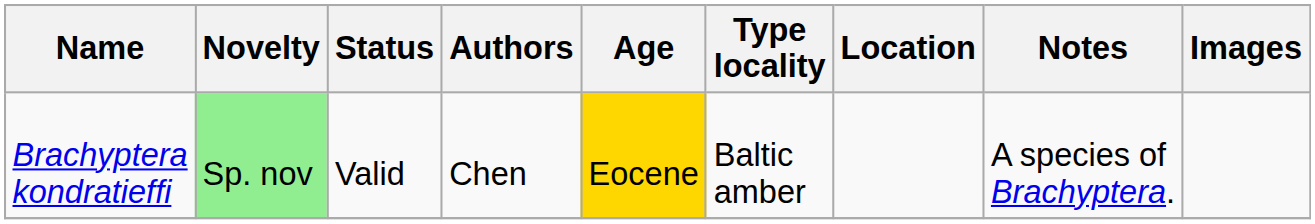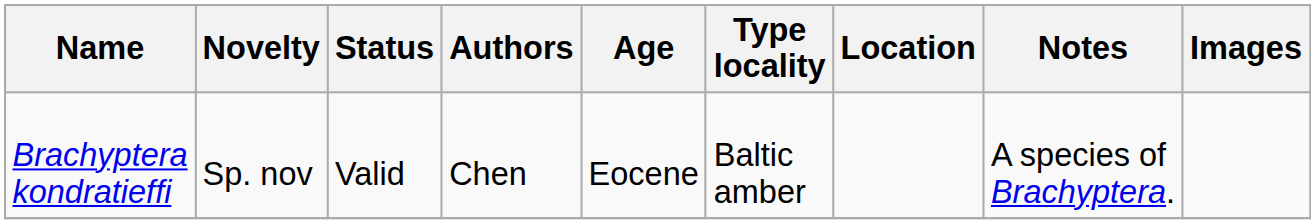(258, 173) lightgreen background -> (258, 173) no background
(644, 173) gold background -> (644, 173) no background
